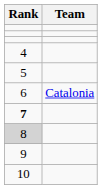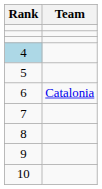(23, 52) no background -> (23, 52) lightblue background
(23, 113) bold -> (23, 113) normal
(23, 133) lightgrey background -> (23, 133) no background
